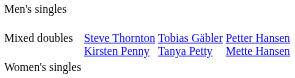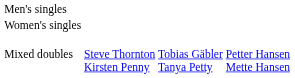rows swapped: (43, 67) <-> (39, 38)
